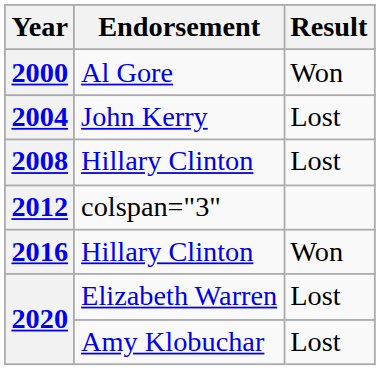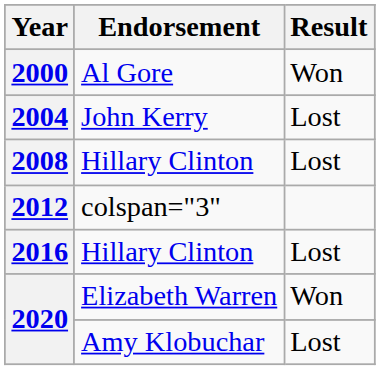(317, 251) Won -> (315, 251) Lost
(315, 296) Lost -> (317, 296) Won
